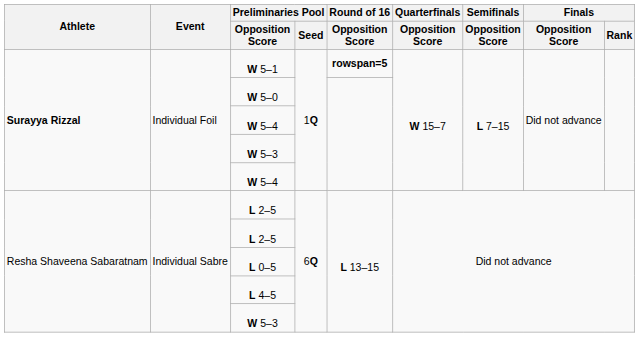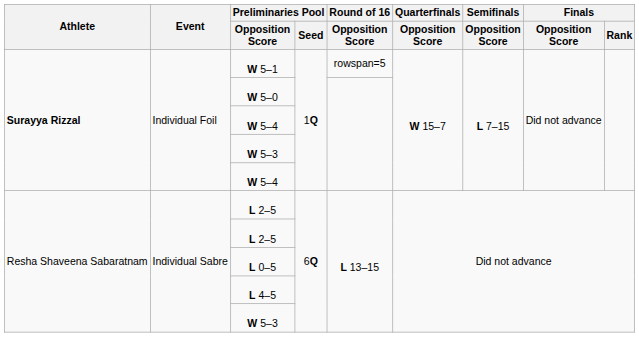(360, 64) bold -> (360, 64) normal
